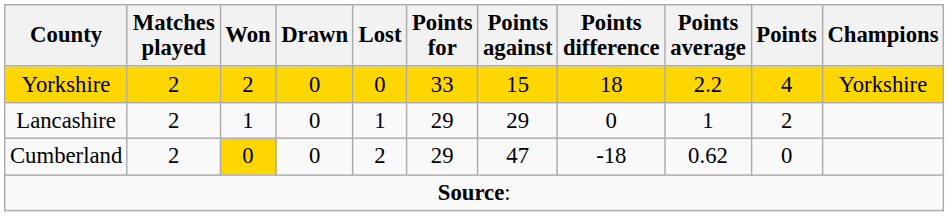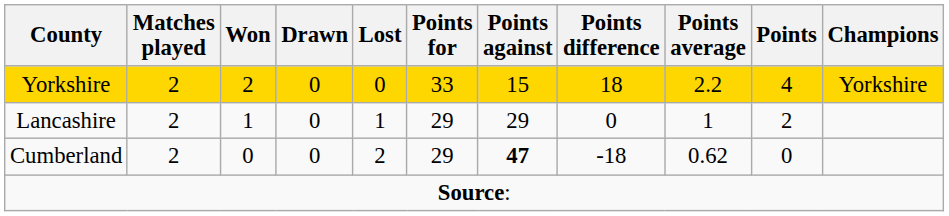(248, 156) gold background -> (248, 156) no background
(518, 156) normal -> (518, 156) bold
